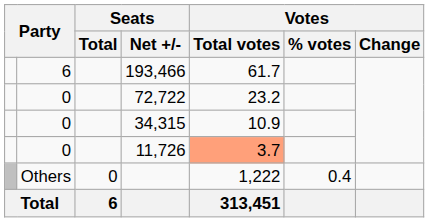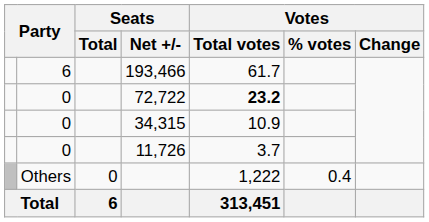(264, 97) normal -> (264, 97) bold
(269, 150) lightsalmon background -> (269, 150) no background
